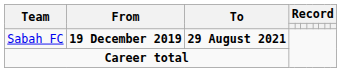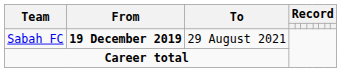(237, 39) bold -> (237, 39) normal
